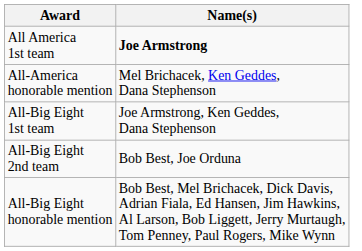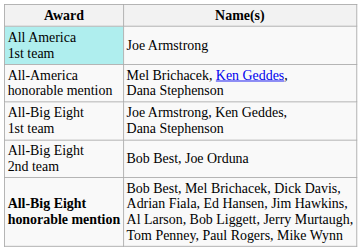(42, 45) no background -> (42, 45) paleturquoise background
(163, 45) bold -> (167, 45) normal
(60, 212) normal -> (64, 212) bold
